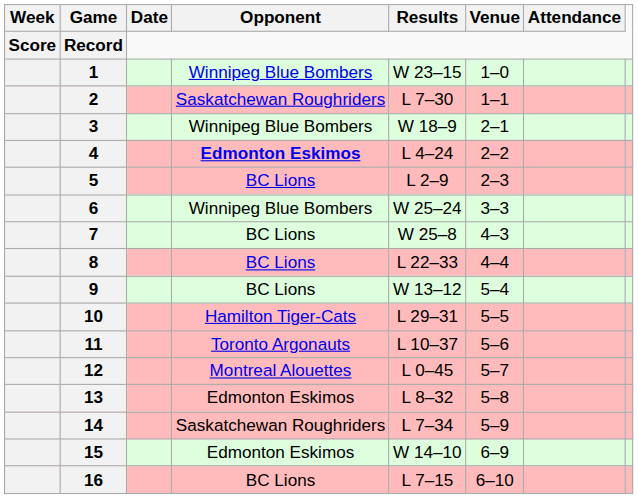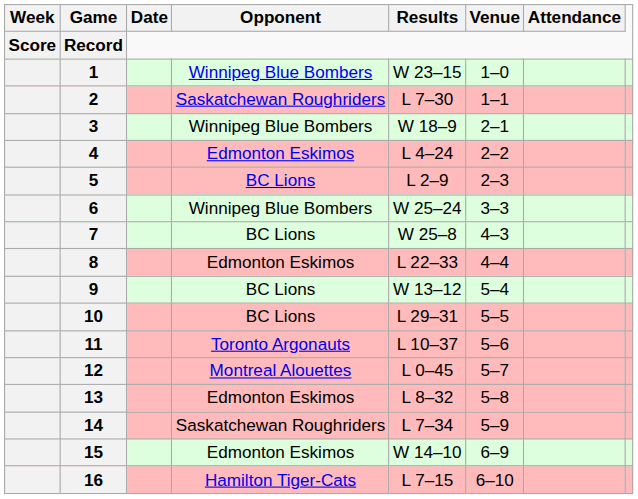(281, 153) bold -> (281, 153) normal
(281, 262) BC Lions -> (281, 262) Edmonton Eskimos
(281, 316) Hamilton Tiger-Cats -> (281, 316) BC Lions
(281, 479) BC Lions -> (281, 479) Hamilton Tiger-Cats
